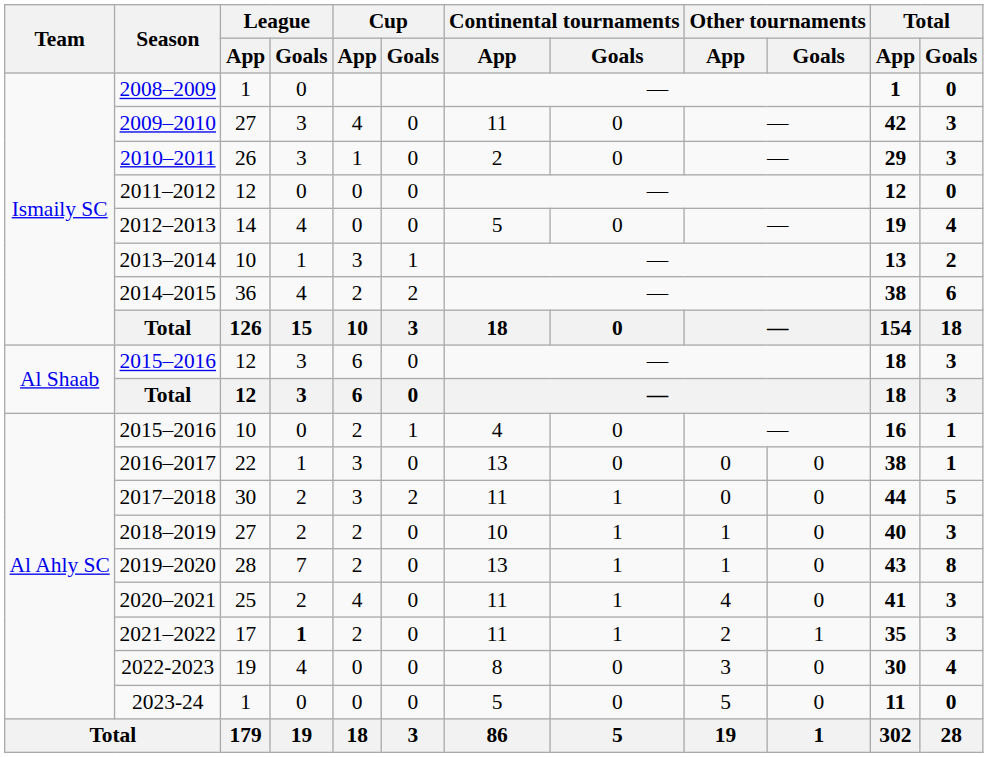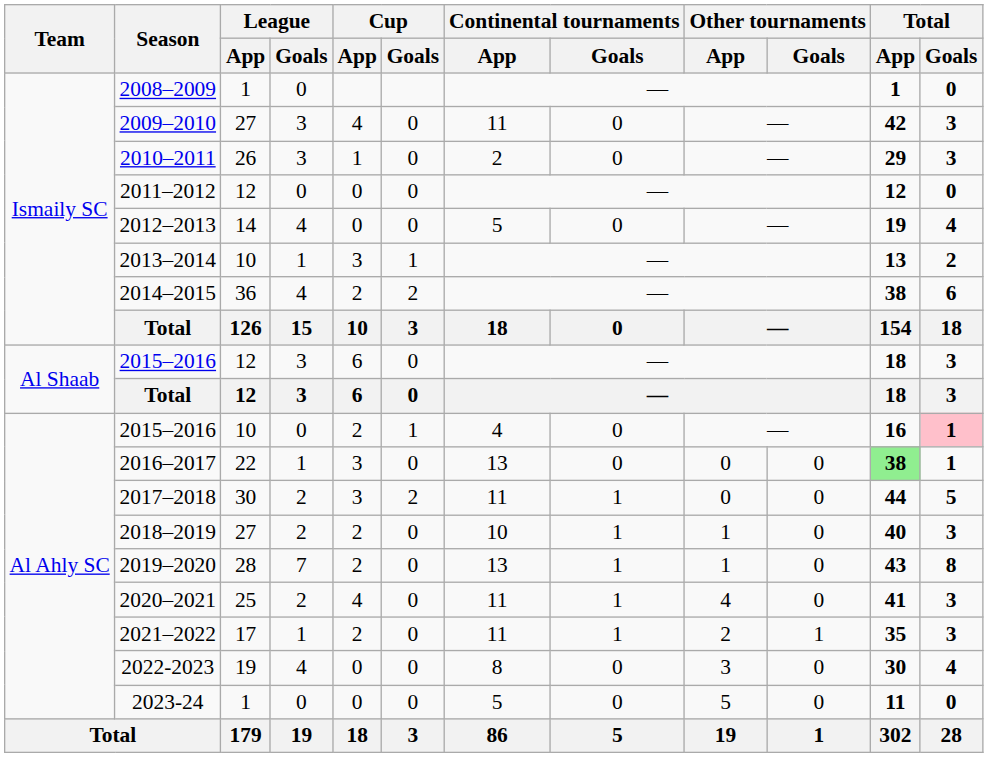(951, 429) no background -> (951, 429) pink background
(895, 463) no background -> (895, 463) lightgreen background
(301, 633) bold -> (301, 633) normal
